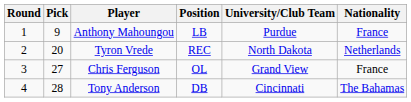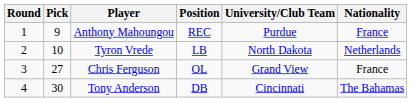(199, 32) LB -> (199, 32) REC
(57, 50) 20 -> (57, 50) 10
(199, 50) REC -> (199, 50) LB
(57, 87) 28 -> (57, 87) 30
